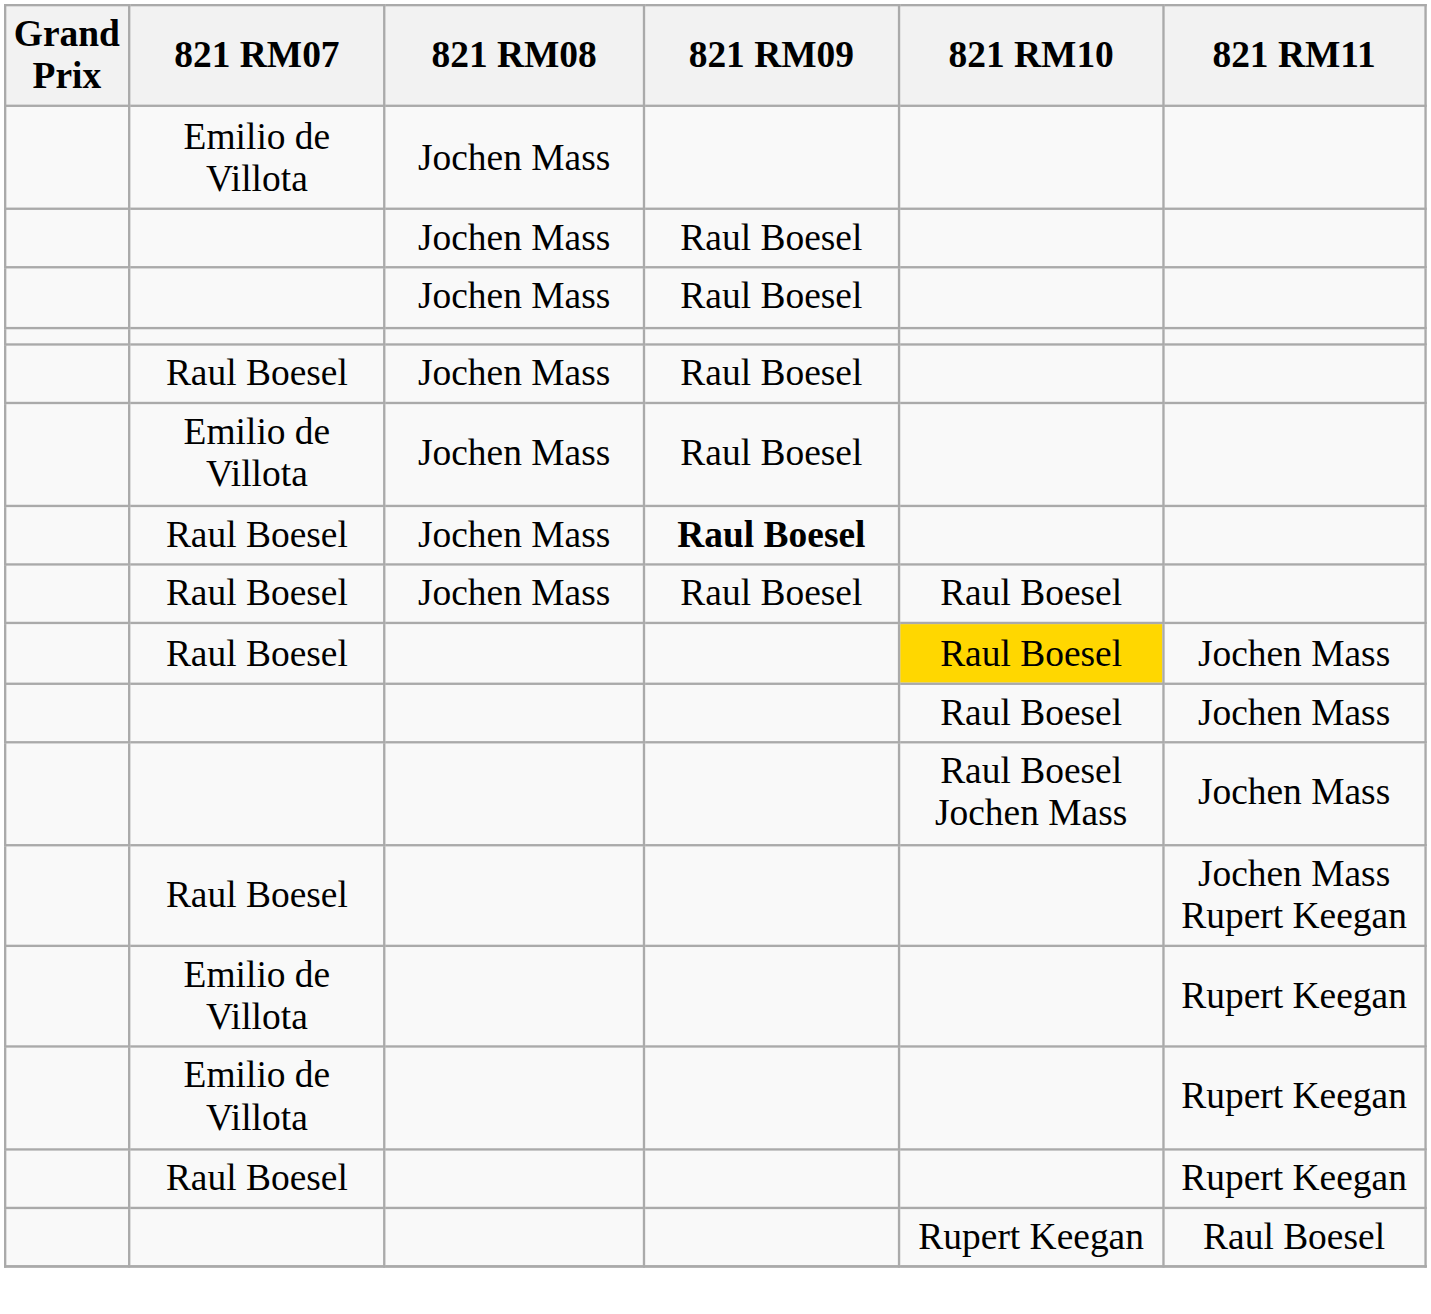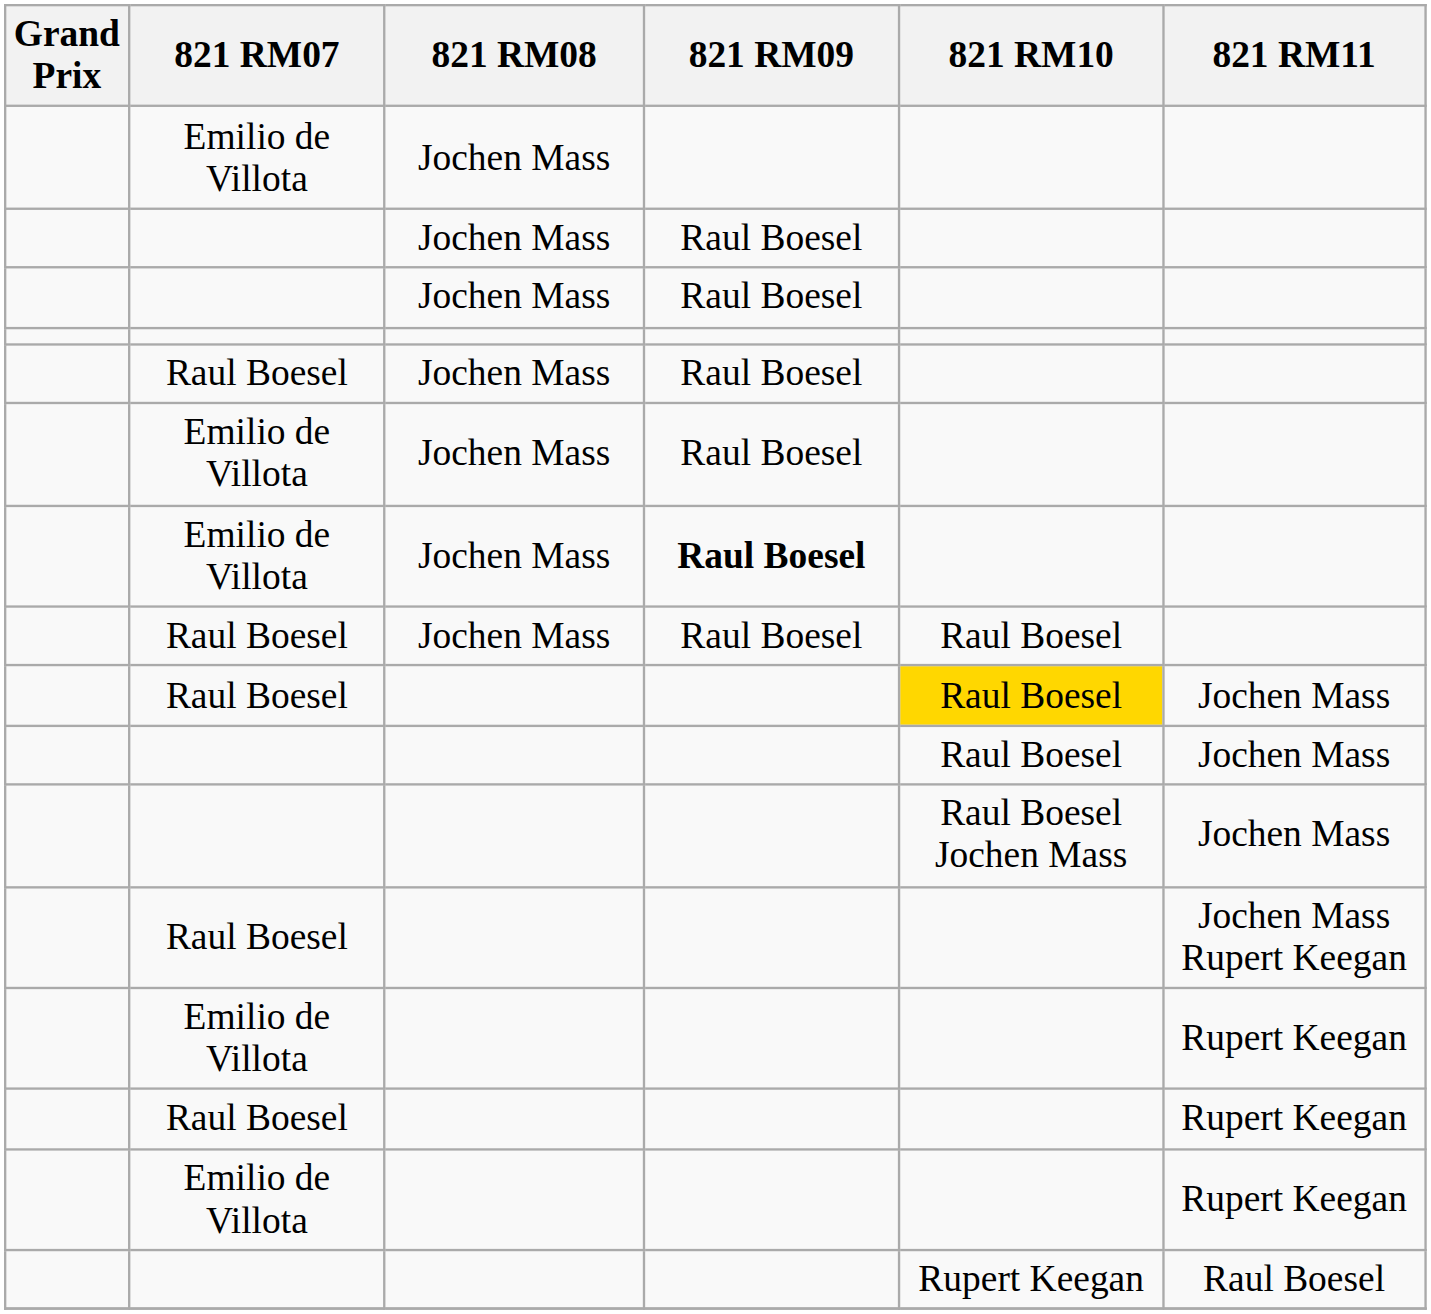(257, 534) Raul Boesel -> (257, 555) Emilio de Villota
(257, 1097) Emilio de Villota -> (257, 1118) Raul Boesel
(257, 1177) Raul Boesel -> (257, 1198) Emilio de Villota
